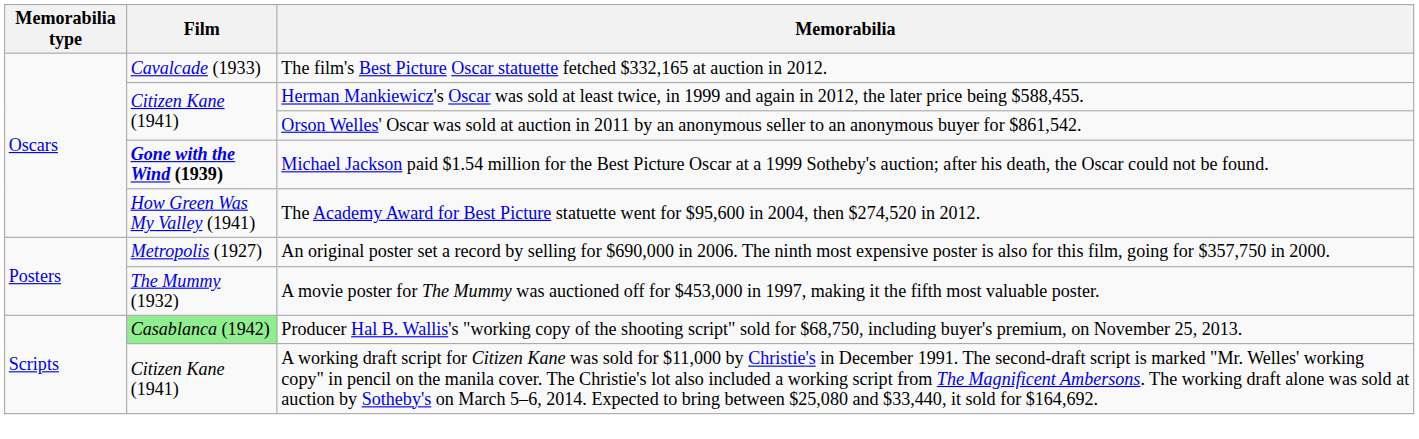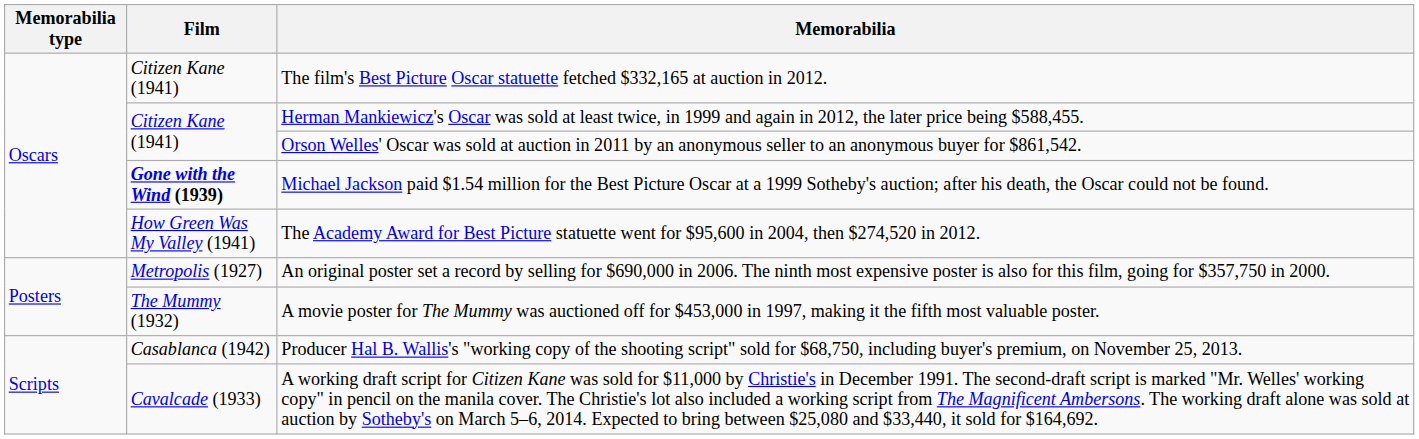(196, 67) Cavalcade (1933) -> (178, 78) Citizen Kane (1941)
(200, 329) lightgreen background -> (200, 349) no background
(178, 378) Citizen Kane (1941) -> (196, 398) Cavalcade (1933)
